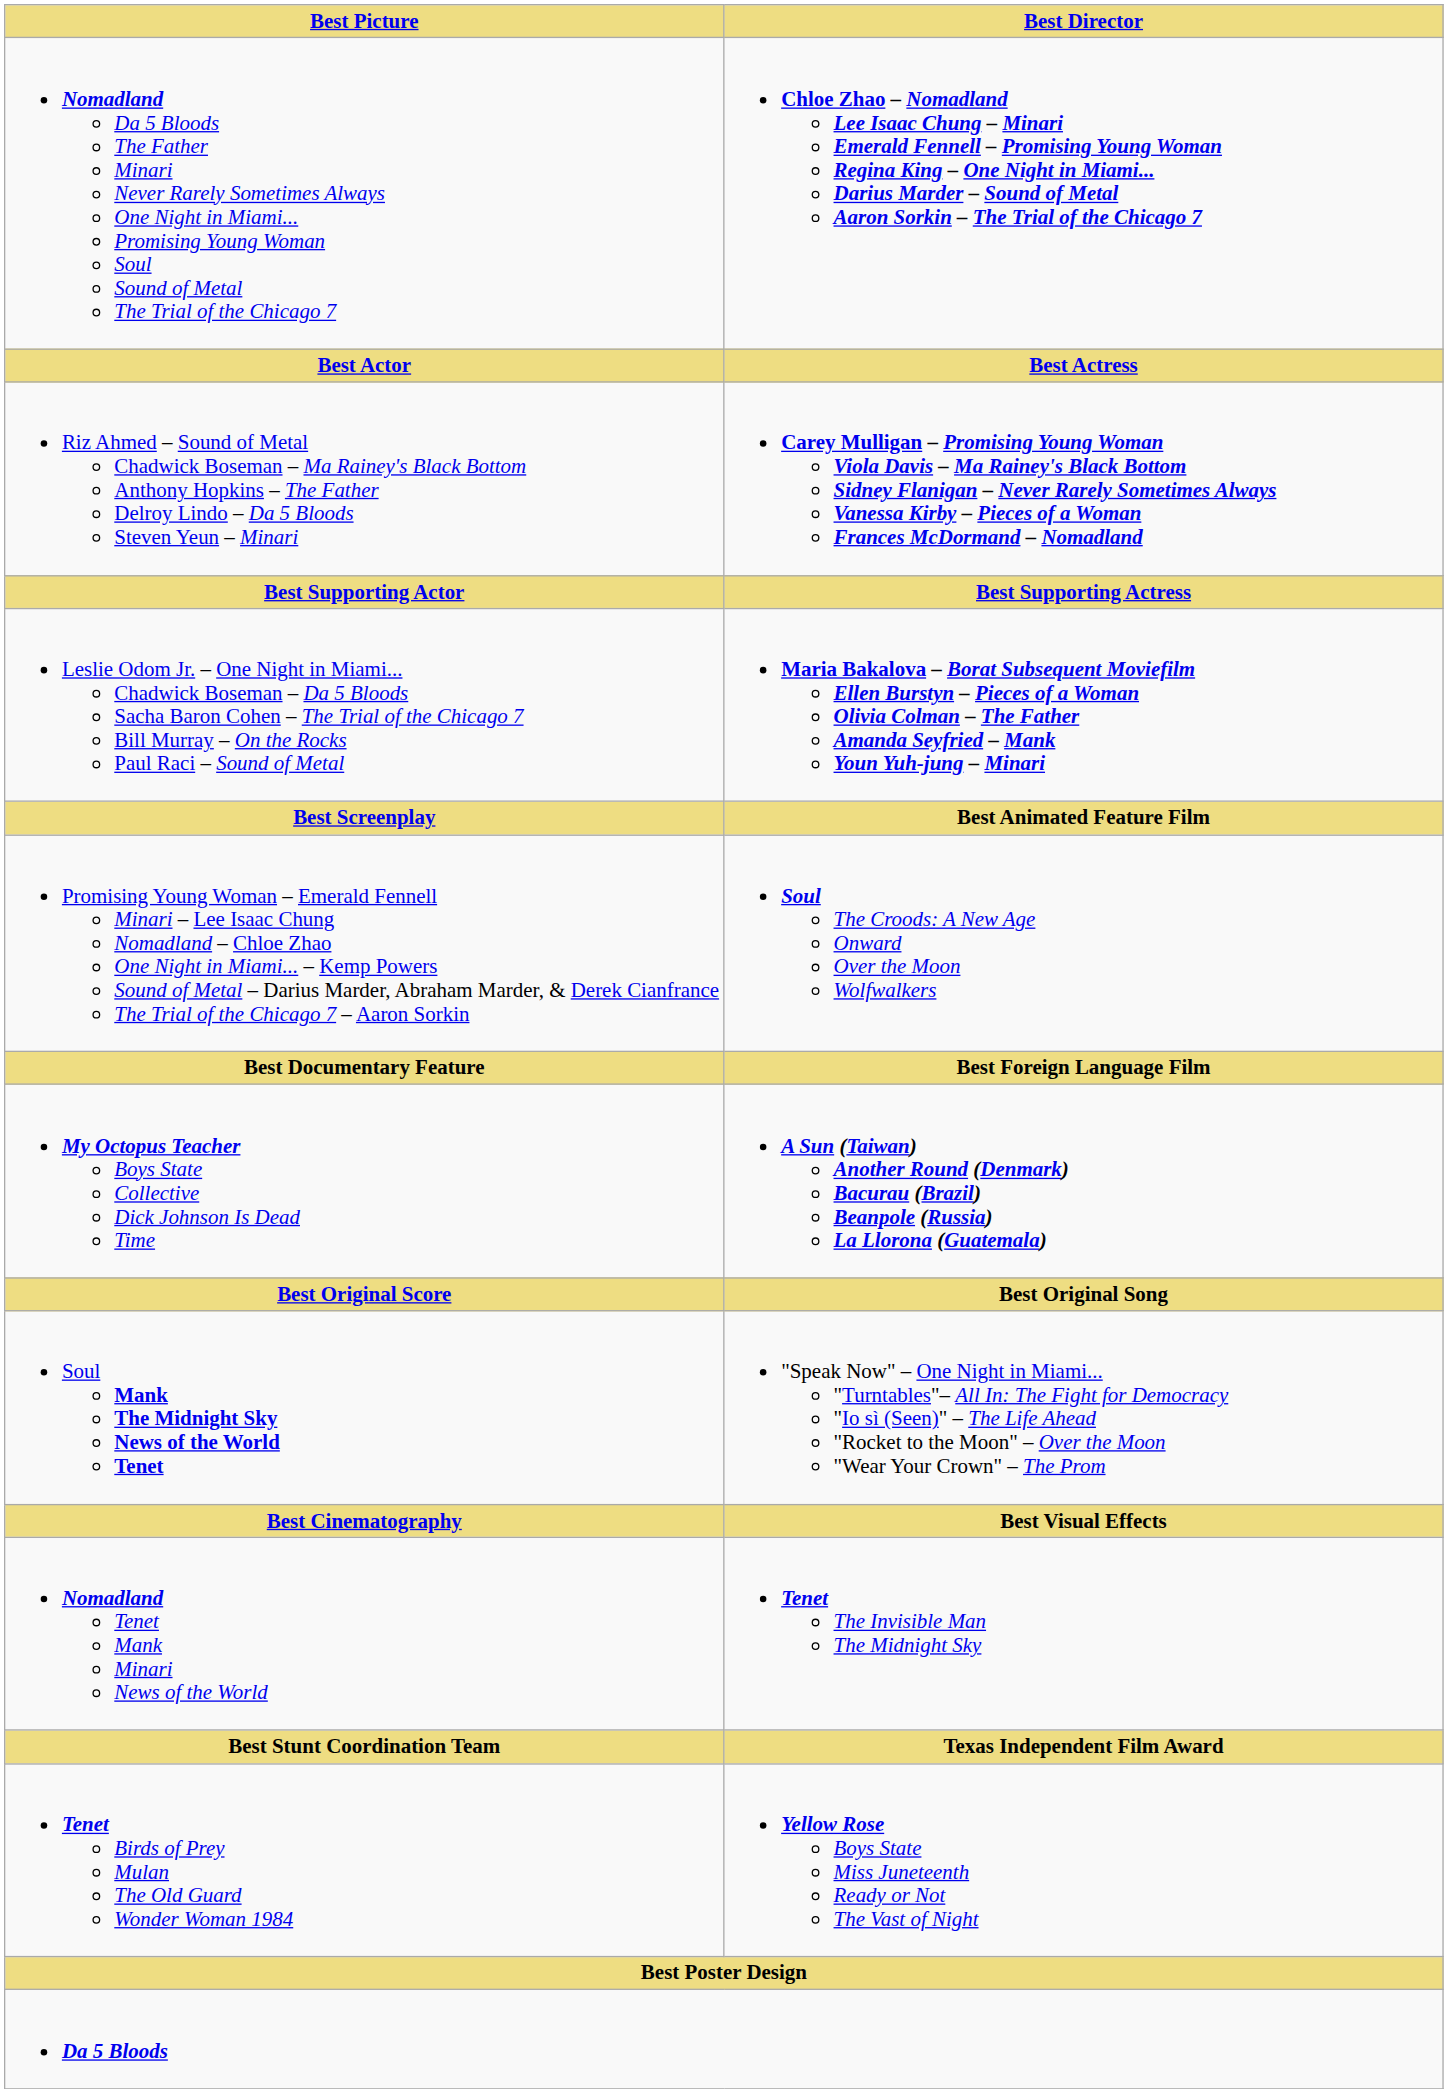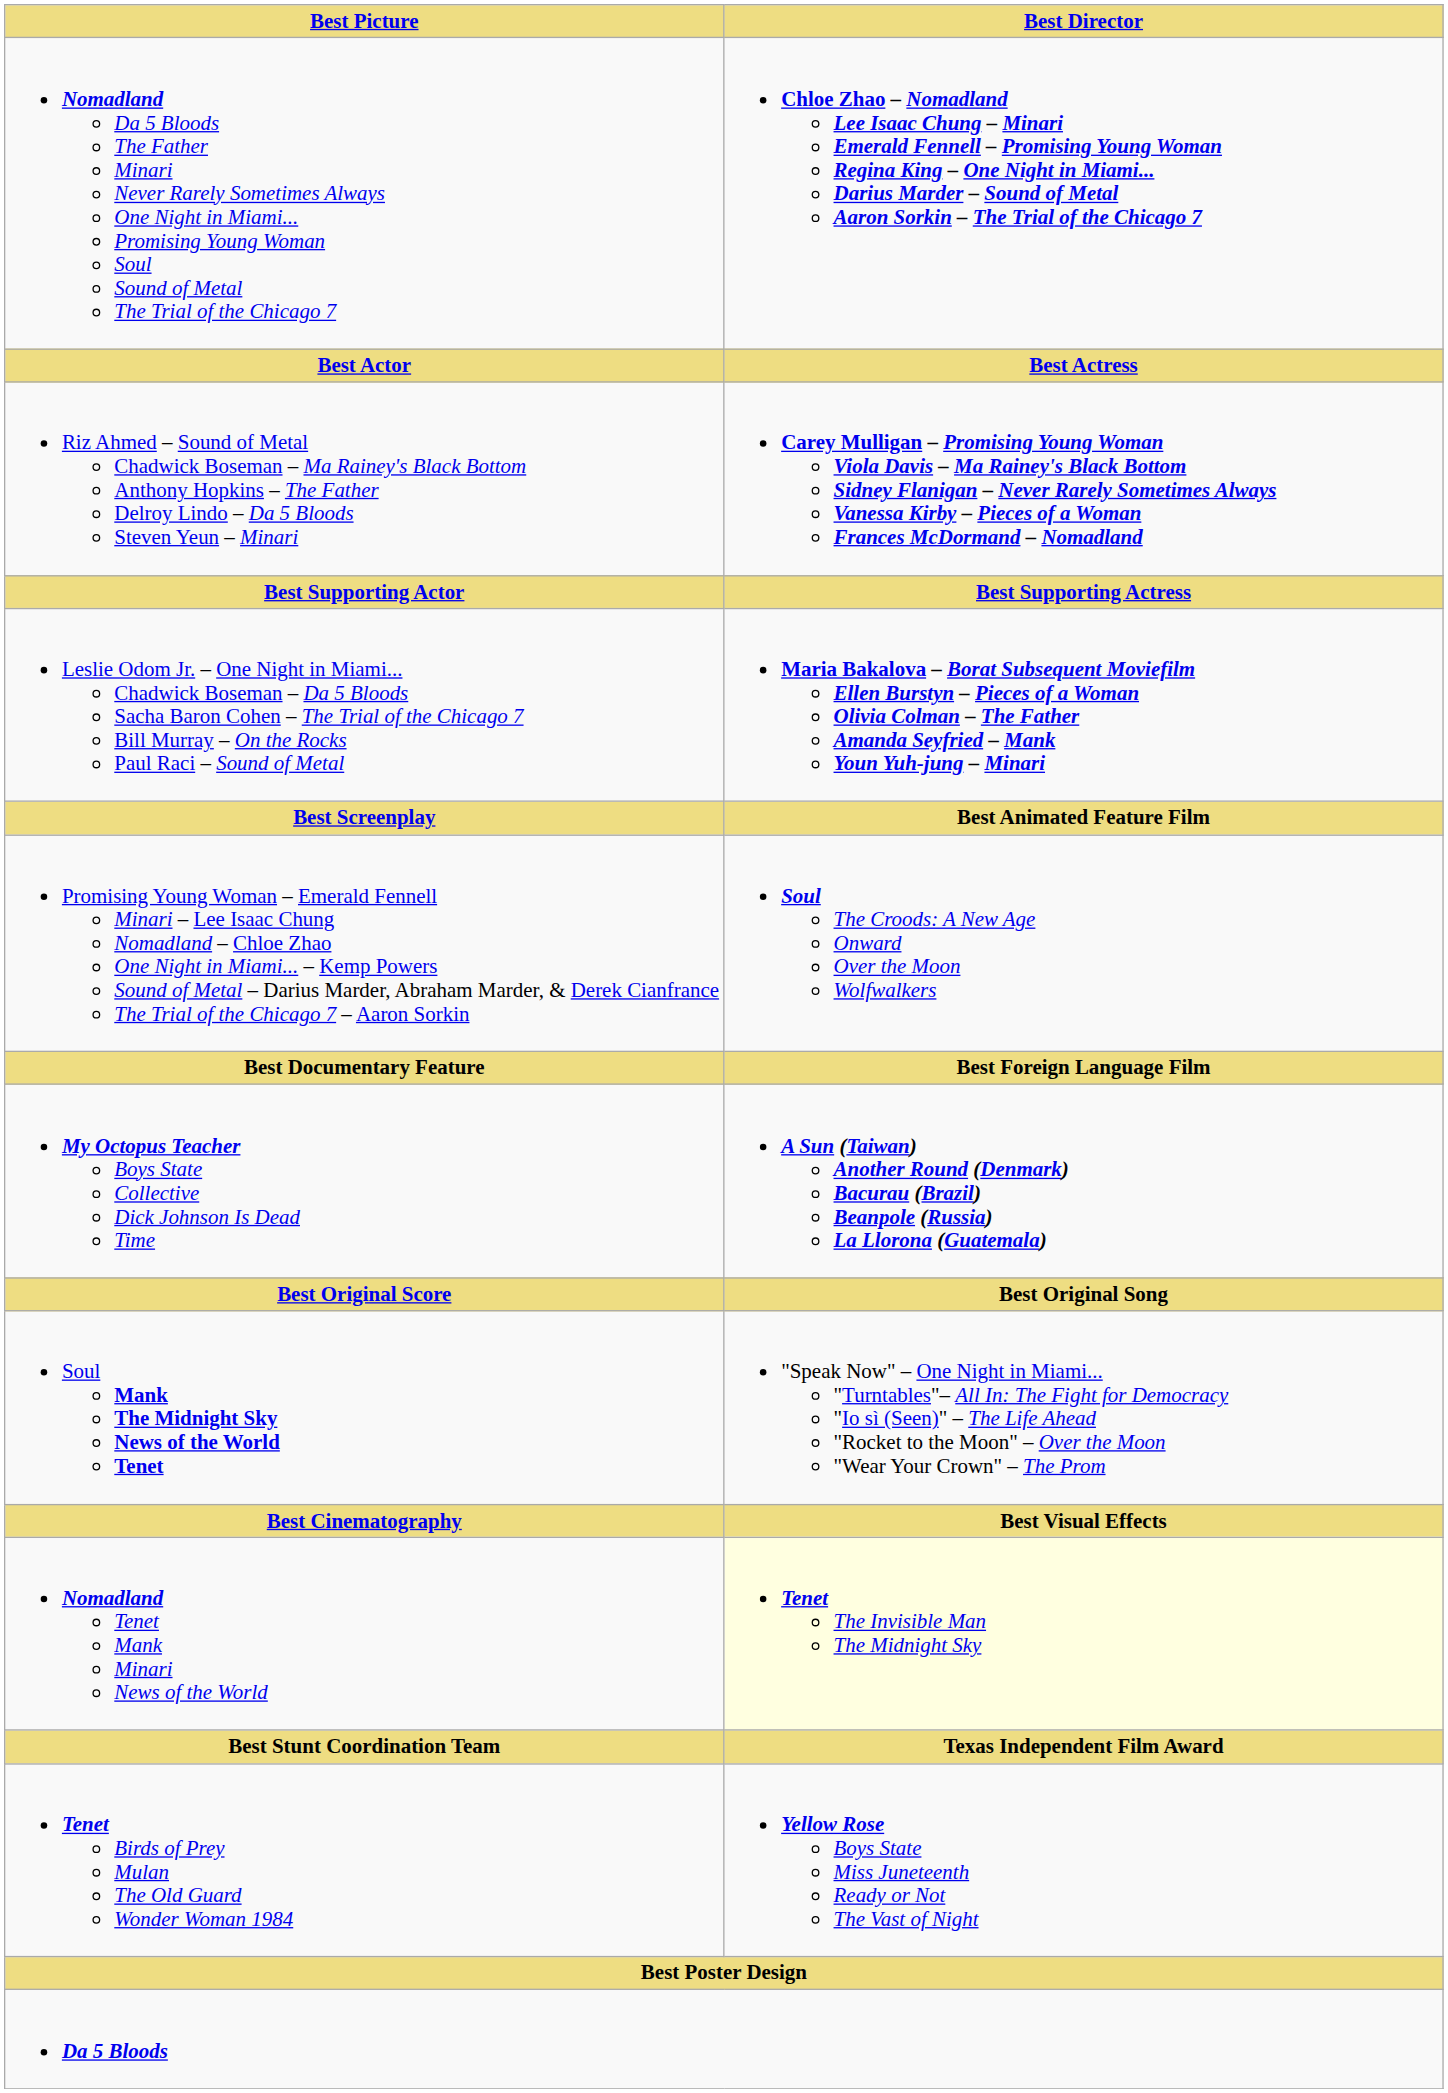(1084, 1622) no background -> (1084, 1622) lightyellow background
